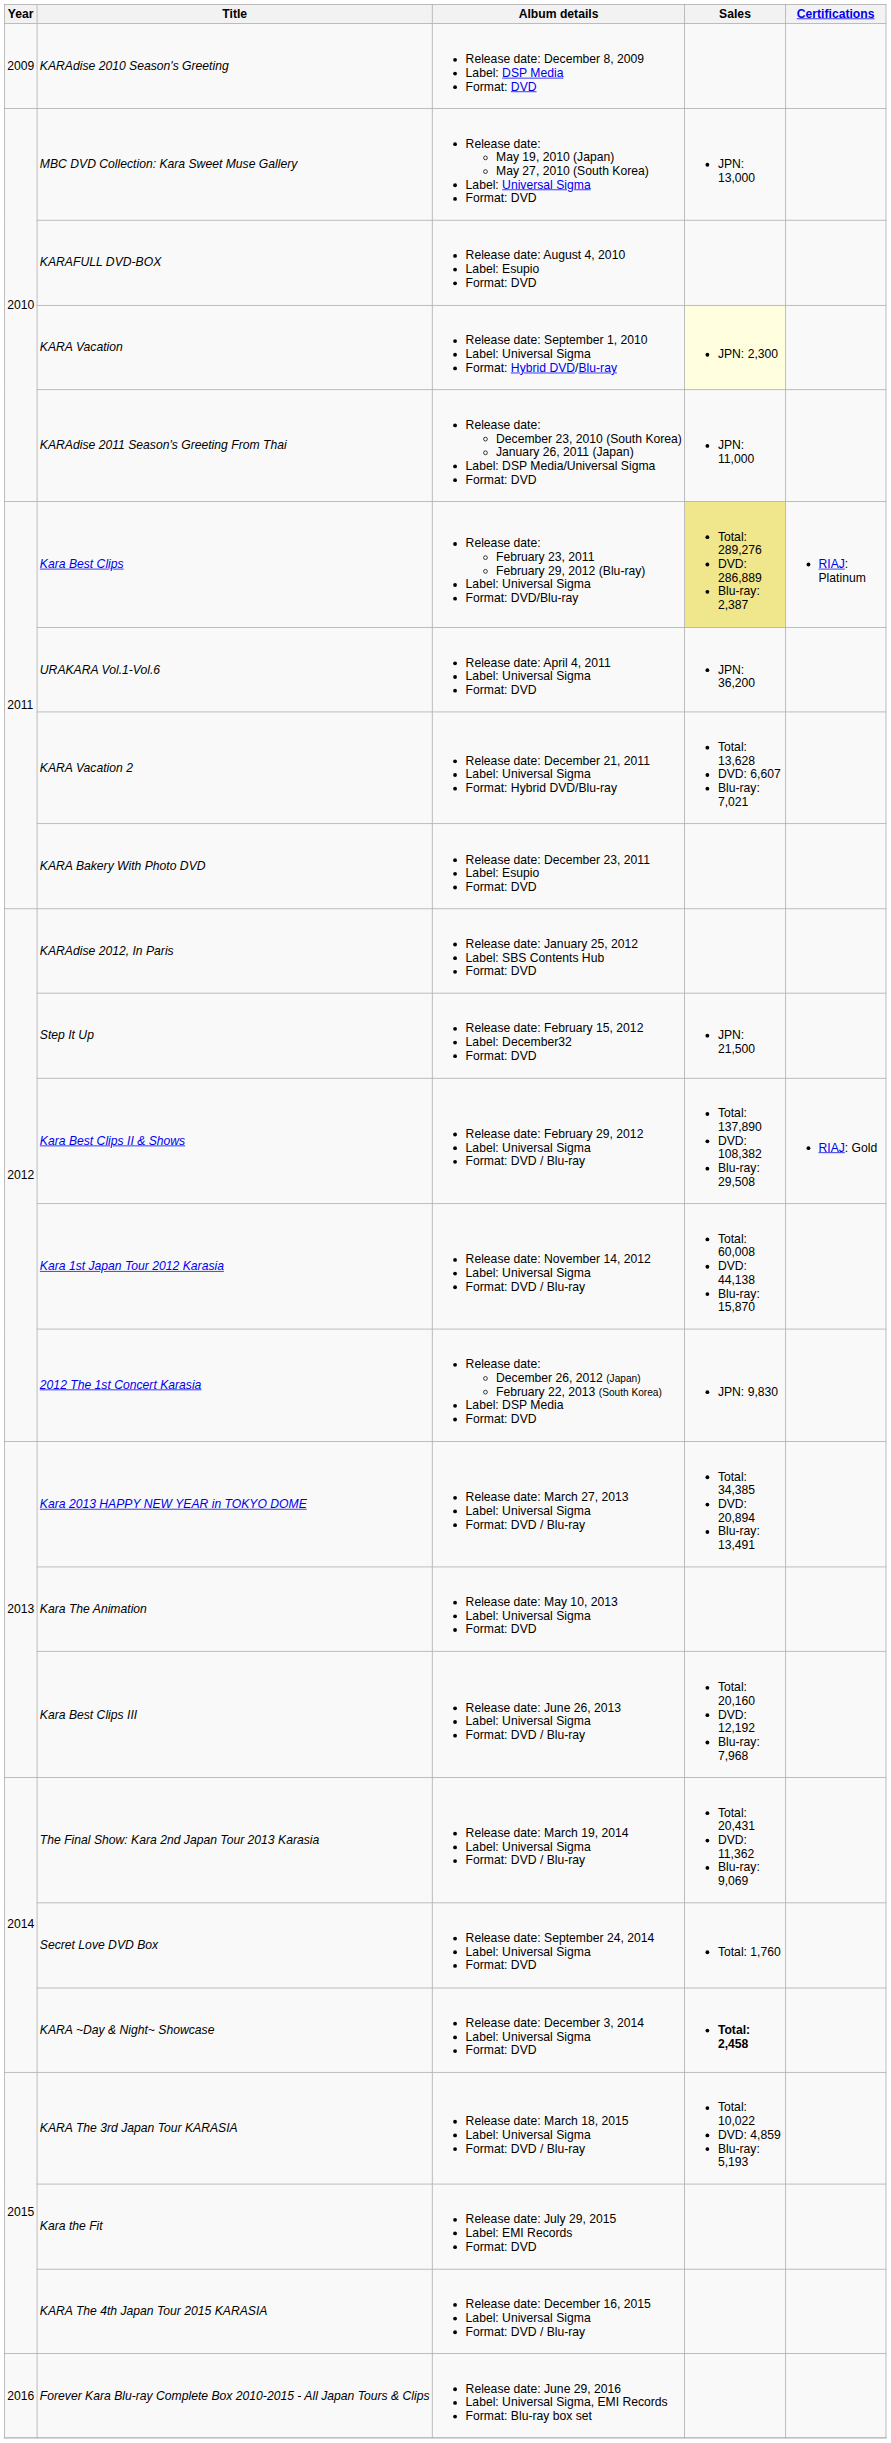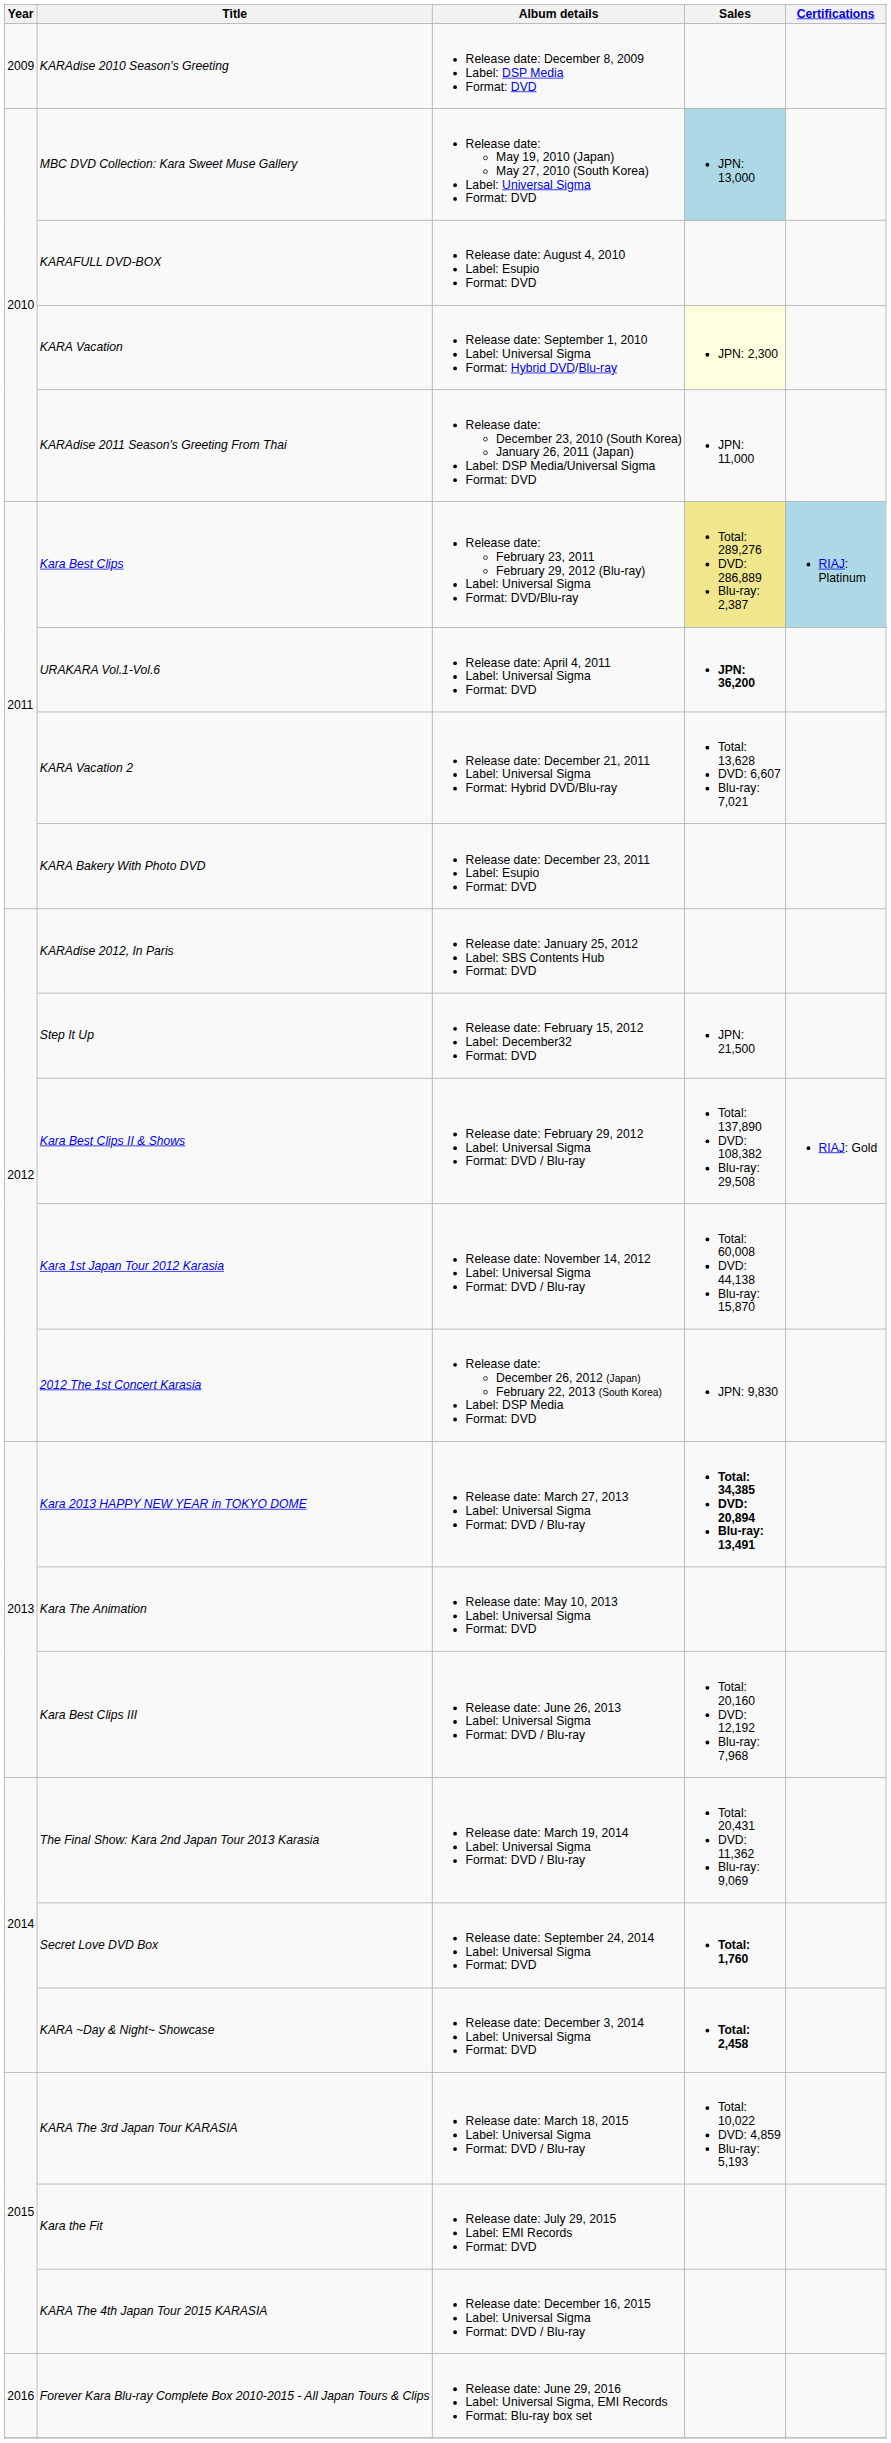(735, 171) no background -> (735, 171) lightblue background
(836, 571) no background -> (836, 571) lightblue background
(735, 676) normal -> (735, 676) bold
(735, 1511) normal -> (735, 1511) bold
(735, 1952) normal -> (735, 1952) bold
